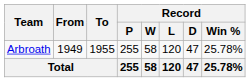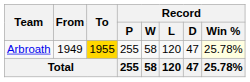(102, 49) no background -> (102, 49) gold background
(223, 49) no background -> (223, 49) lightyellow background
